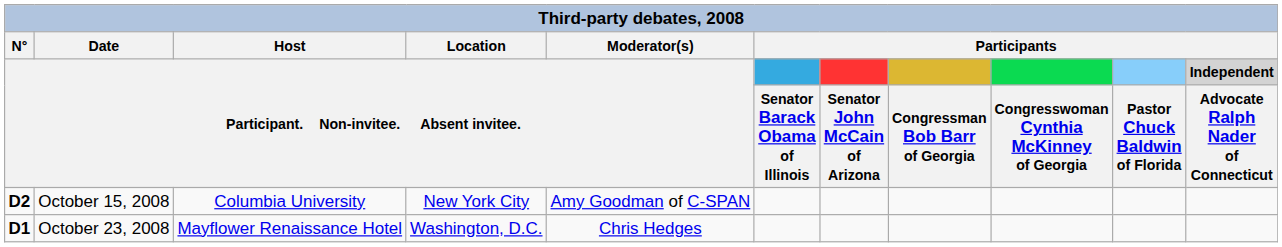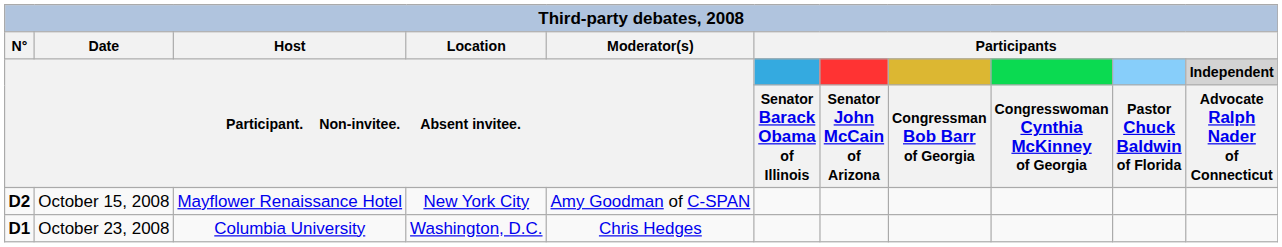(290, 201) Columbia University -> (290, 201) Mayflower Renaissance Hotel
(290, 228) Mayflower Renaissance Hotel -> (290, 228) Columbia University
